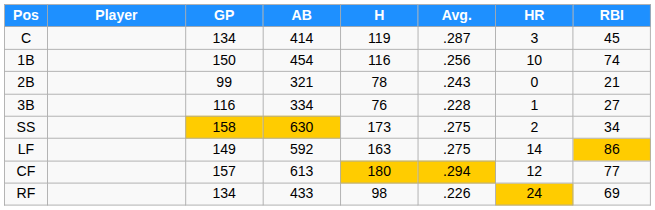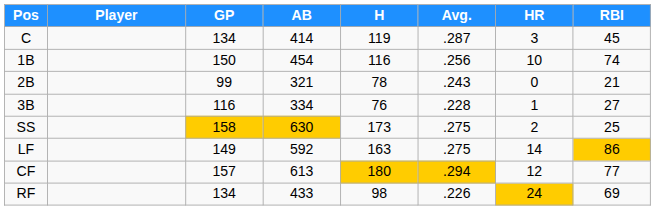(612, 127) 34 -> (612, 127) 25
